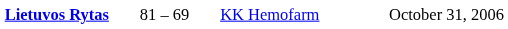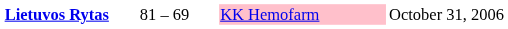(270, 14) no background -> (270, 14) pink background
